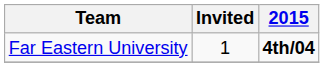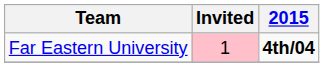(225, 47) no background -> (225, 47) pink background
